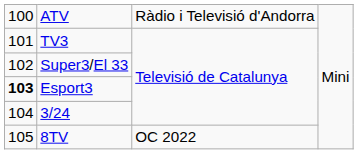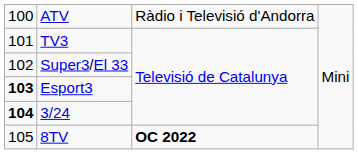(21, 112) normal -> (21, 112) bold
(166, 137) normal -> (166, 137) bold
